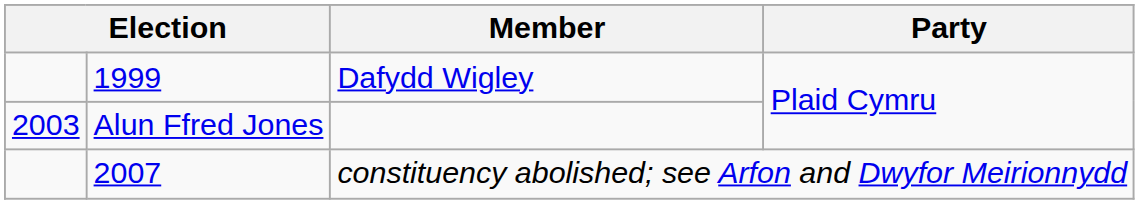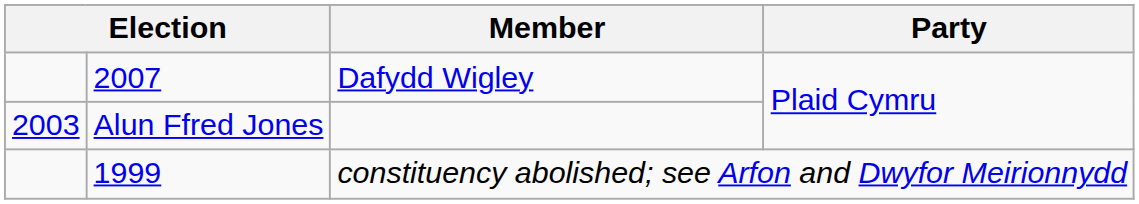(127, 76) 1999 -> (127, 76) 2007
(127, 173) 2007 -> (127, 173) 1999
